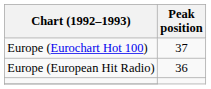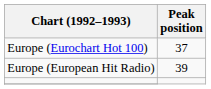(181, 68) 36 -> (181, 68) 39
